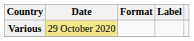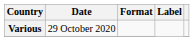(82, 28) khaki background -> (82, 28) no background
